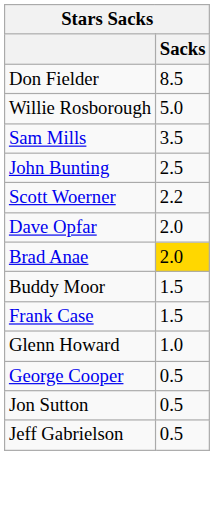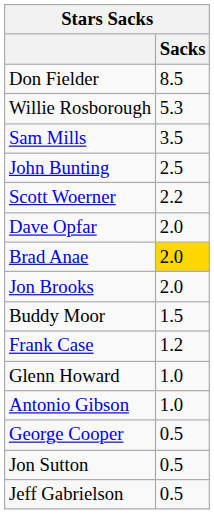(171, 108) 5.0 -> (171, 108) 5.3
+ row: (51, 286)
(171, 316) 1.5 -> (171, 345) 1.2
+ row: (69, 405)
